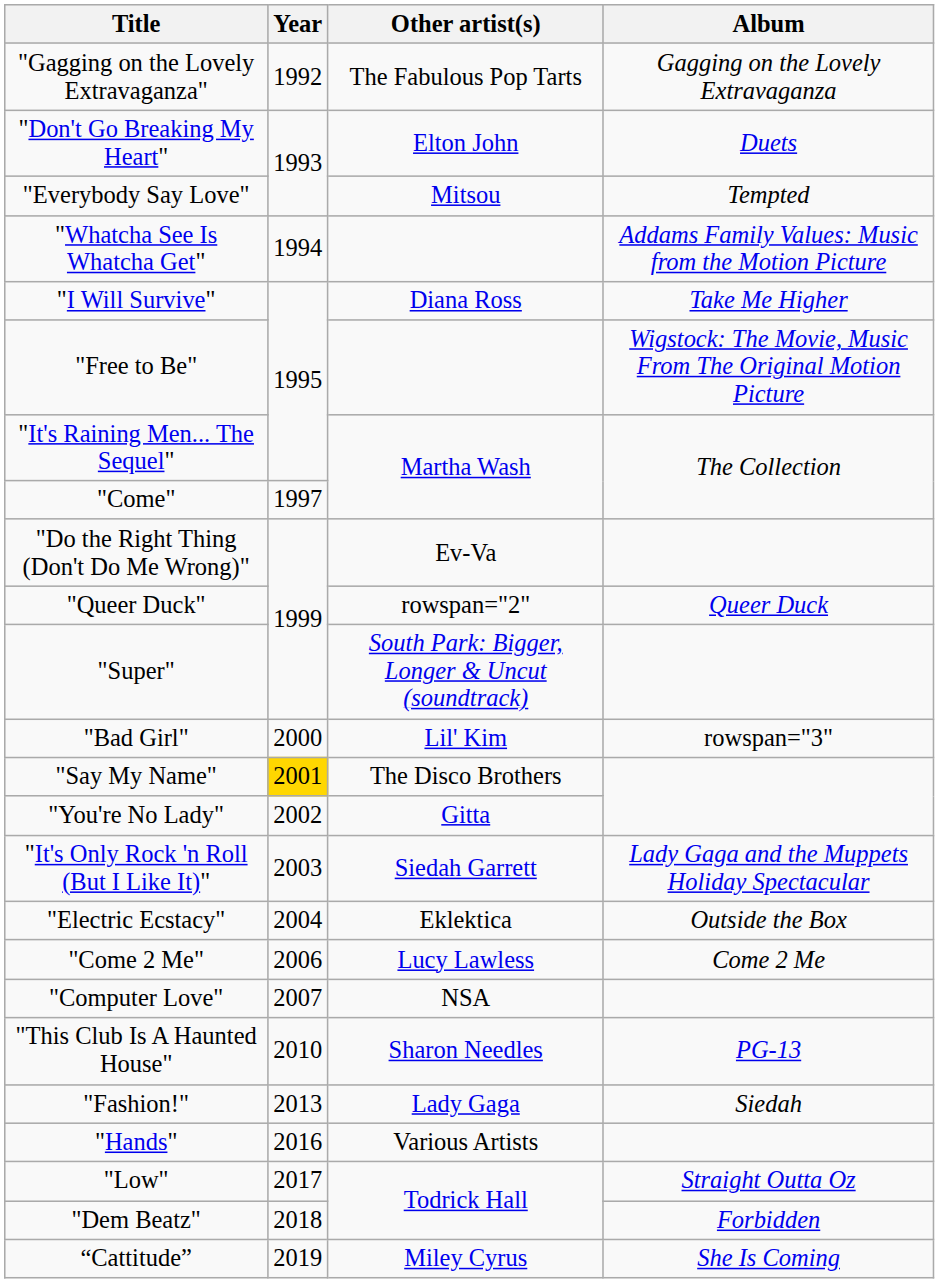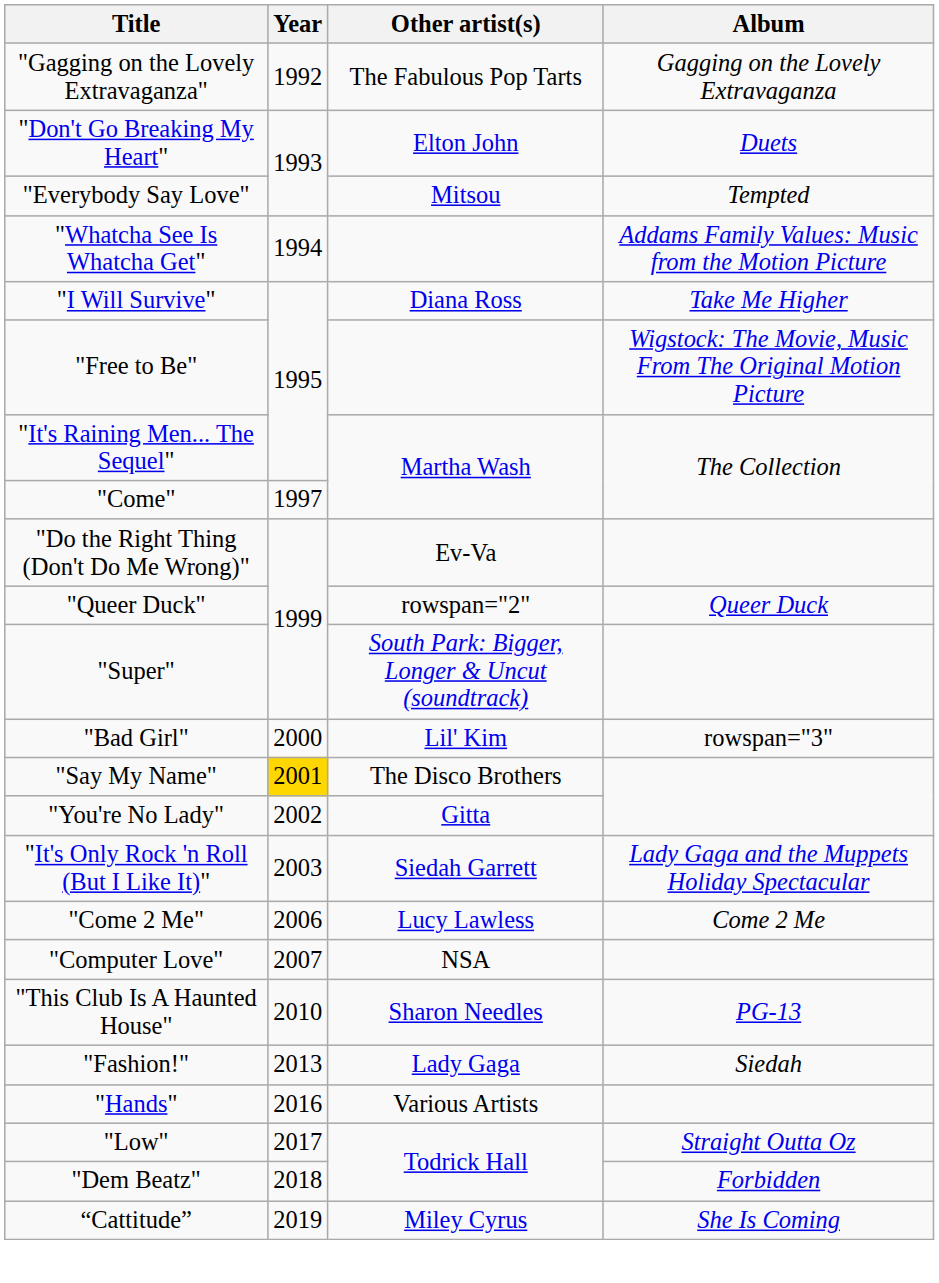- row: (136, 920)
